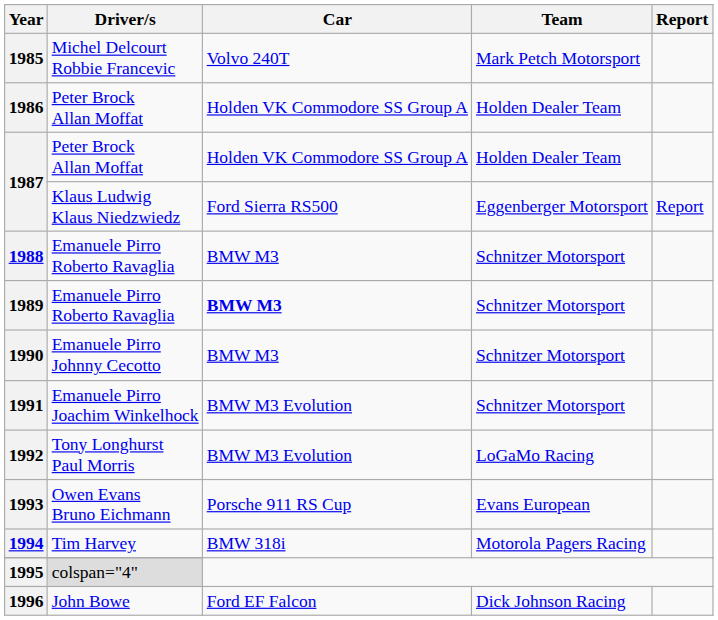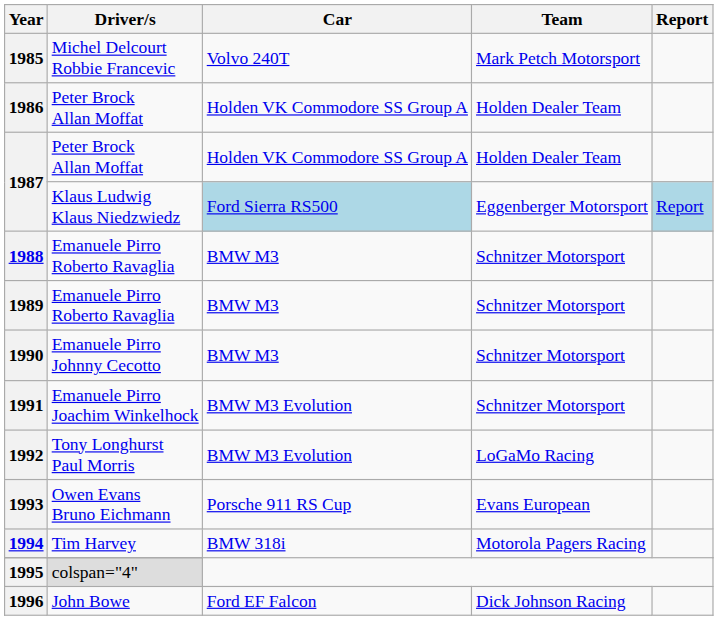(272, 206) no background -> (272, 206) lightblue background
(680, 206) no background -> (680, 206) lightblue background
(244, 305) bold -> (243, 305) normal
